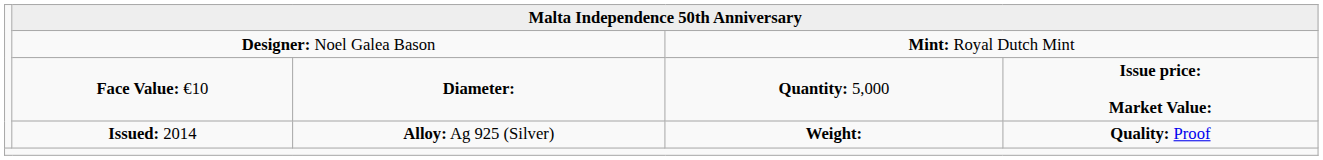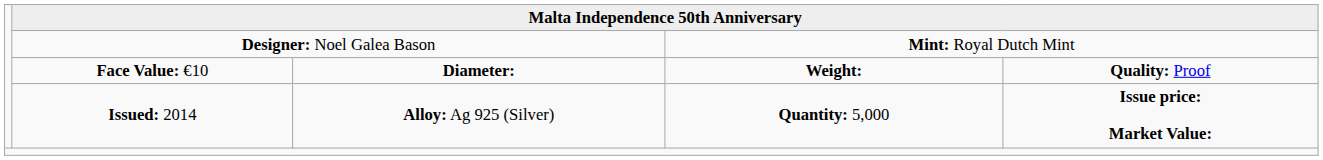(834, 89) Quantity: 5,000 -> (834, 70) Weight:
(1160, 89) Issue price: Market Value: -> (1160, 70) Quality: Proof
(834, 134) Weight: -> (834, 115) Quantity: 5,000
(1160, 134) Quality: Proof -> (1160, 115) Issue price: Market Value:
